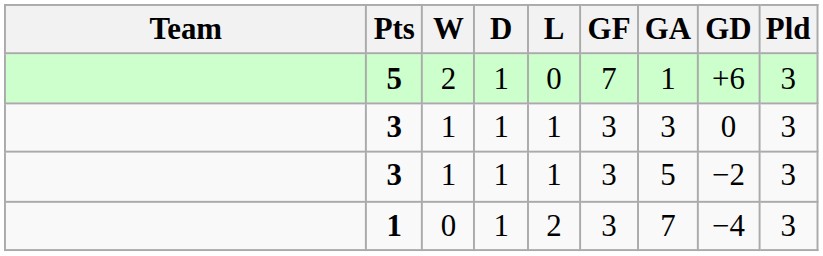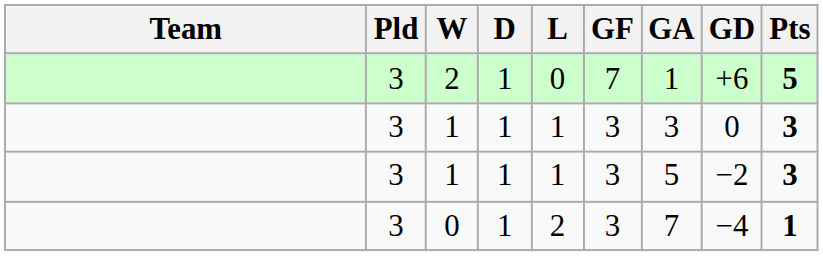columns swapped: (788, 28) <-> (394, 28)
